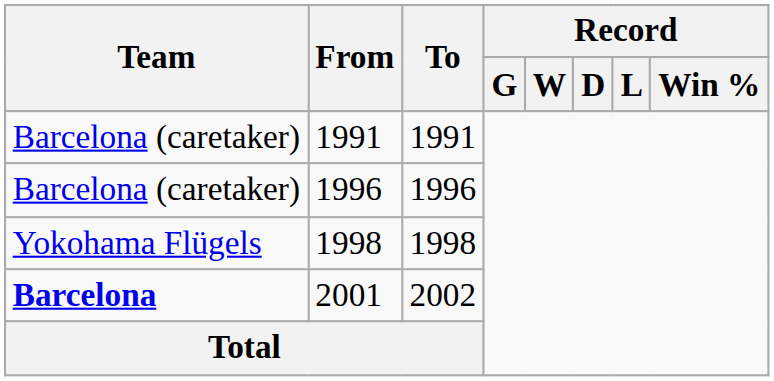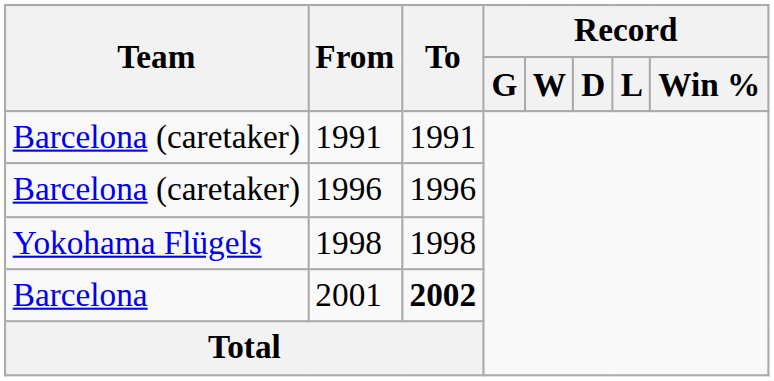(85, 294) bold -> (80, 294) normal
(443, 294) normal -> (443, 294) bold
